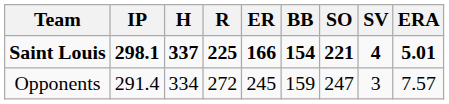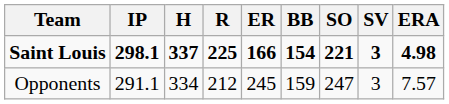(376, 51) 4 -> (376, 51) 3
(419, 51) 5.01 -> (419, 51) 4.98
(137, 83) 291.4 -> (137, 83) 291.1
(222, 83) 272 -> (222, 83) 212
